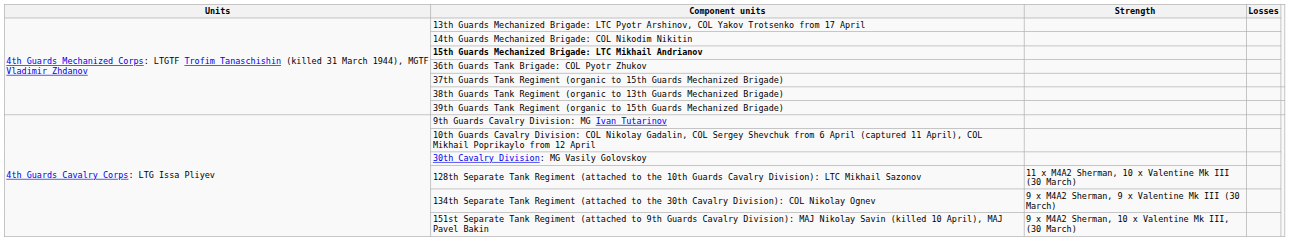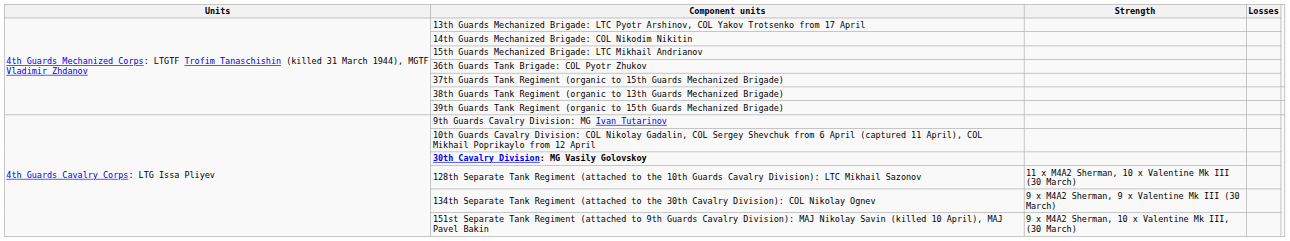(568, 53) bold -> (568, 53) normal
(540, 159) normal -> (540, 159) bold
